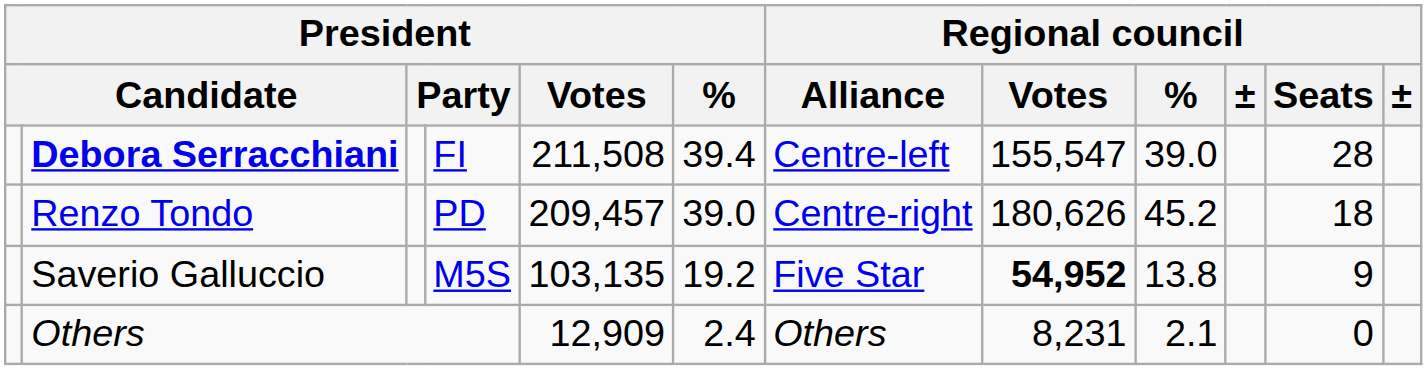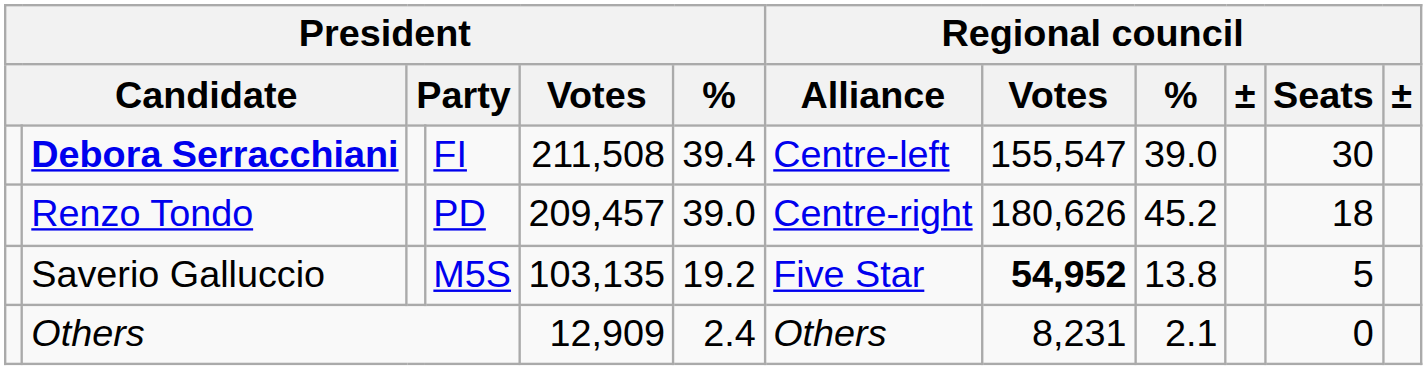(1353, 154) 28 -> (1353, 154) 30
(1363, 273) 9 -> (1363, 273) 5
